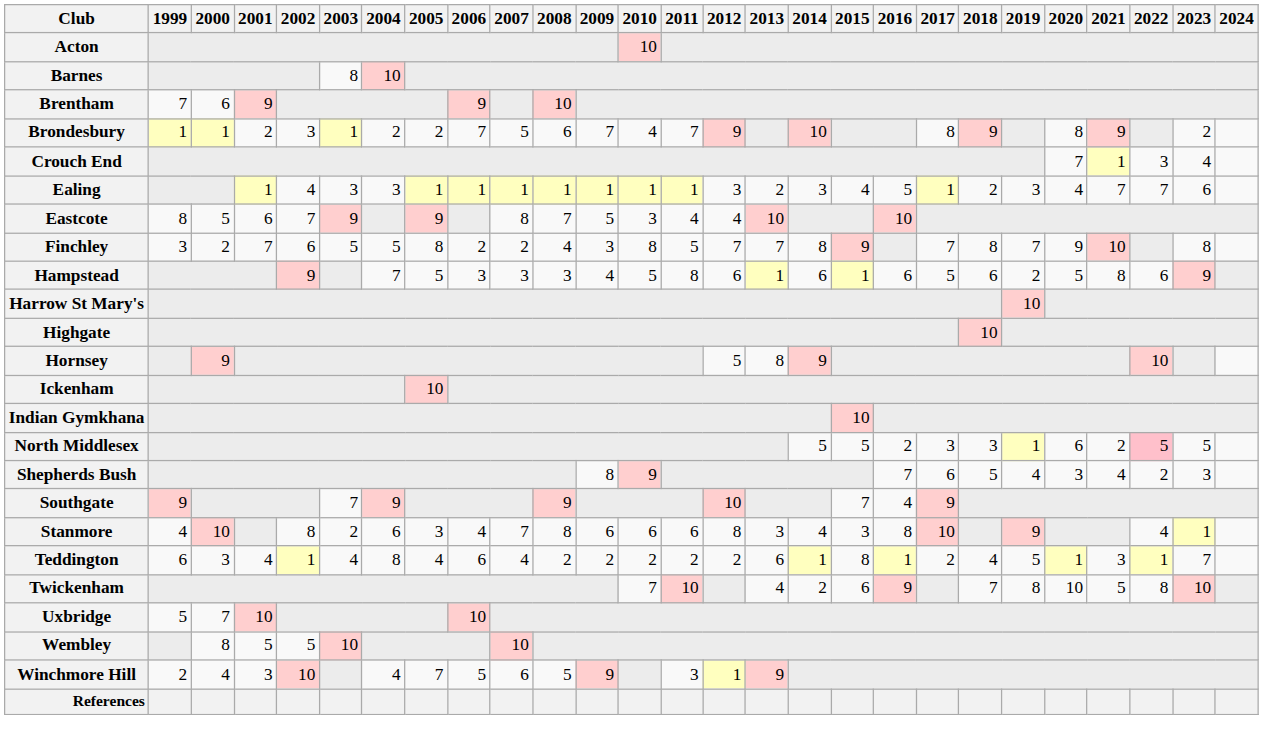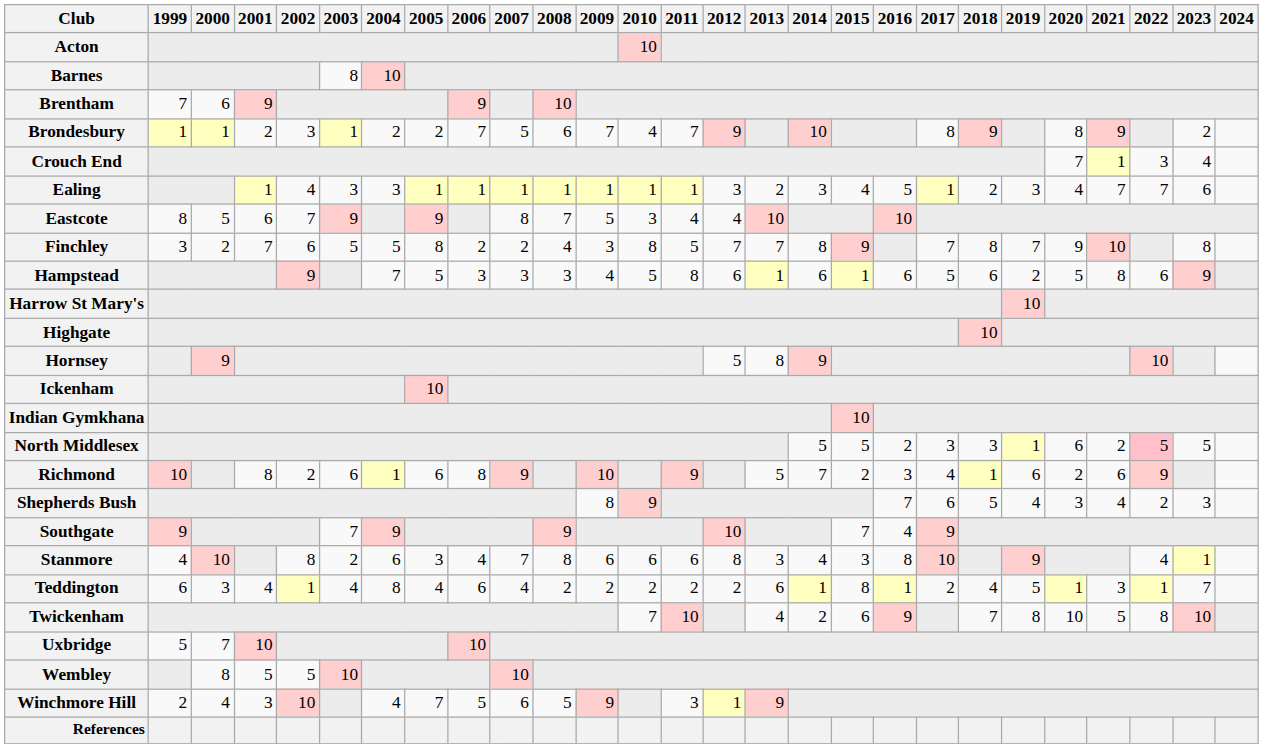+ row: (77, 474)
